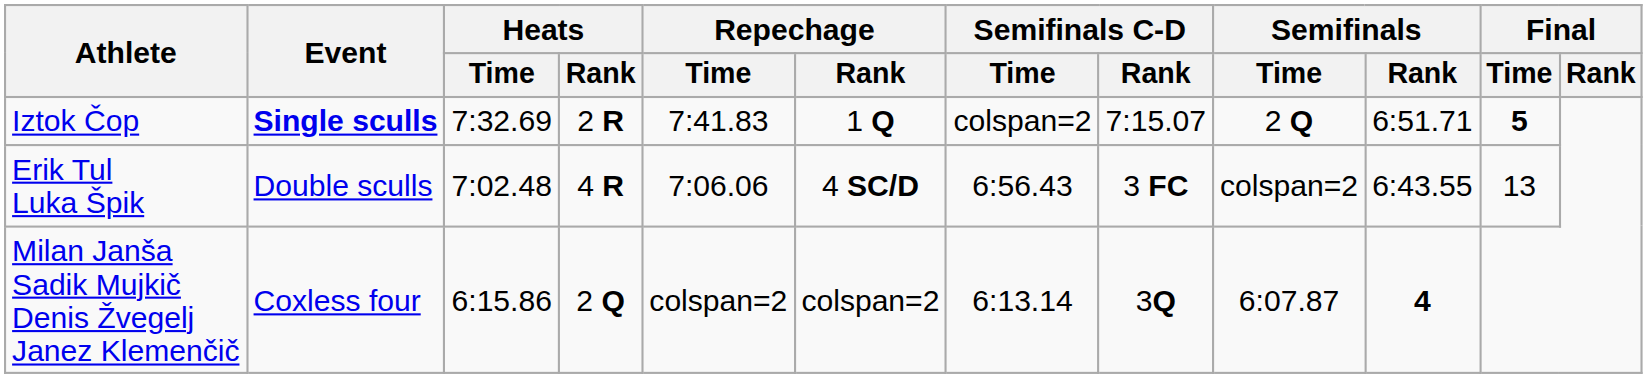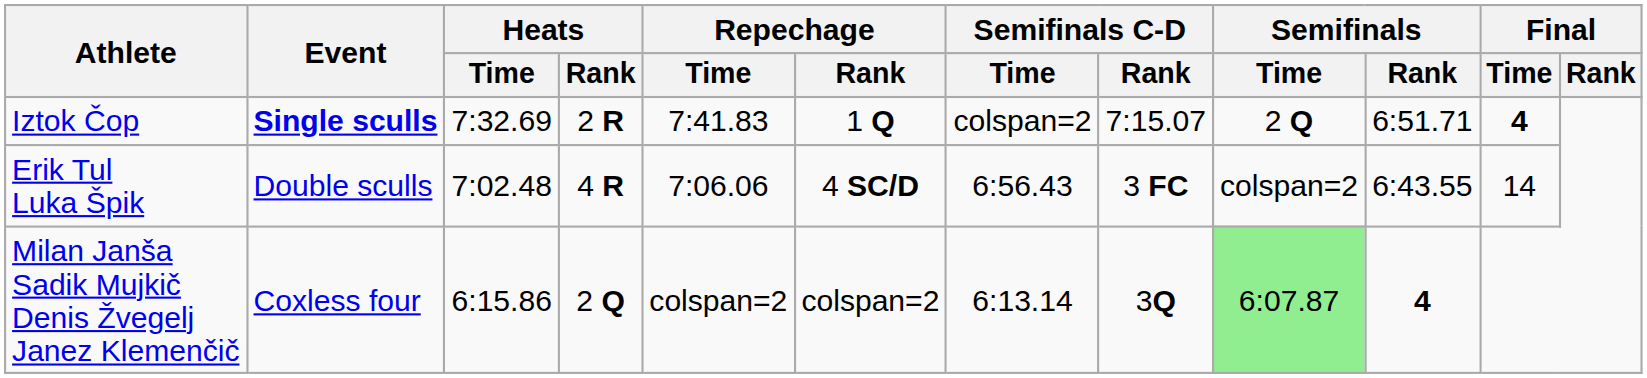(1519, 122) 5 -> (1519, 122) 4
(1519, 186) 13 -> (1519, 186) 14
(1289, 300) no background -> (1289, 300) lightgreen background
